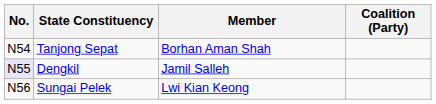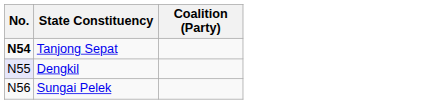- column: (252, 21)
(19, 48) normal -> (19, 48) bold
